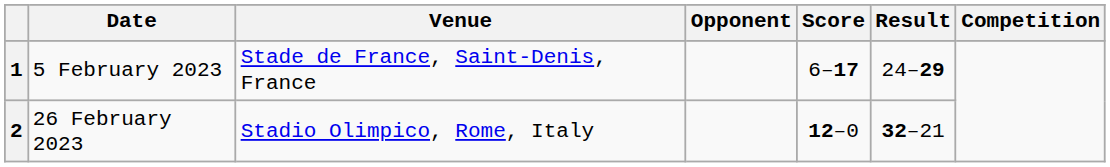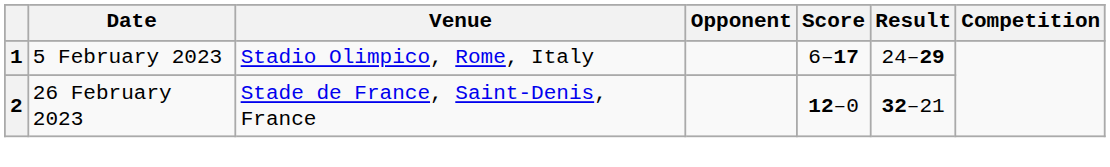(424, 70) Stade de France, Saint-Denis, France -> (417, 58) Stadio Olimpico, Rome, Italy
(417, 131) Stadio Olimpico, Rome, Italy -> (424, 106) Stade de France, Saint-Denis, France
